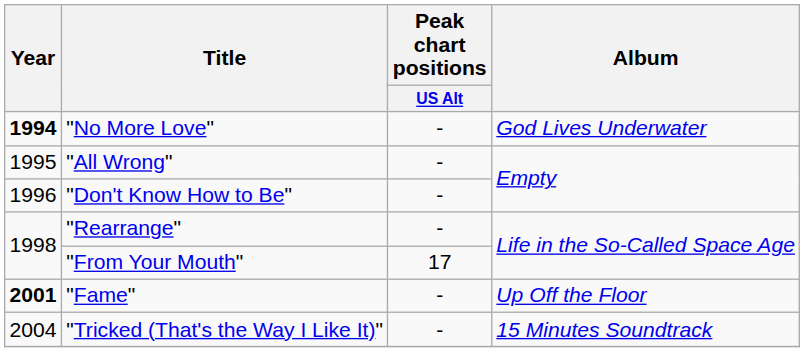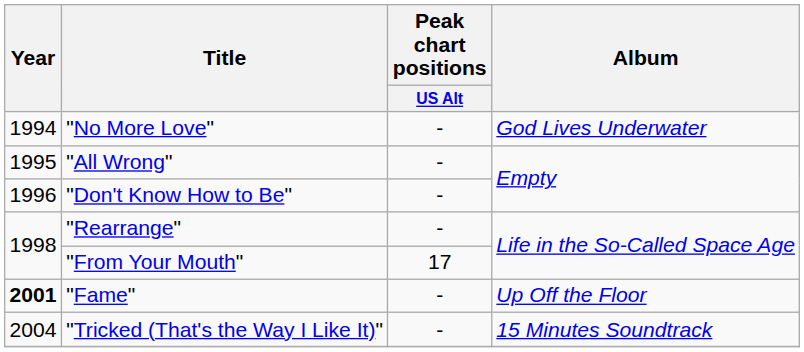(33, 128) bold -> (33, 128) normal
